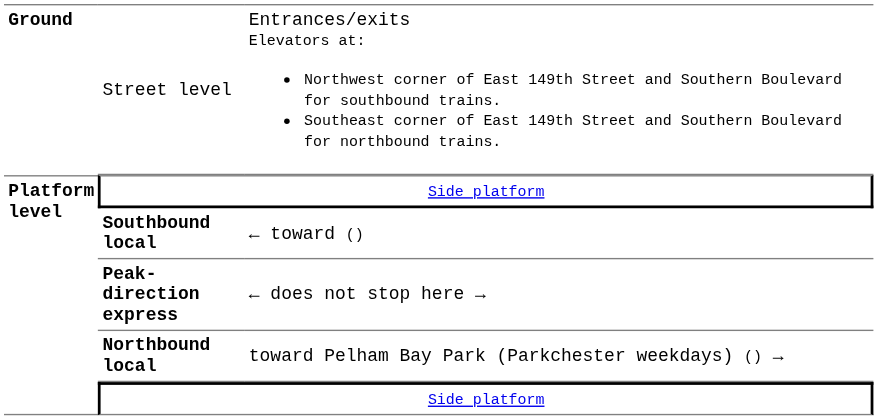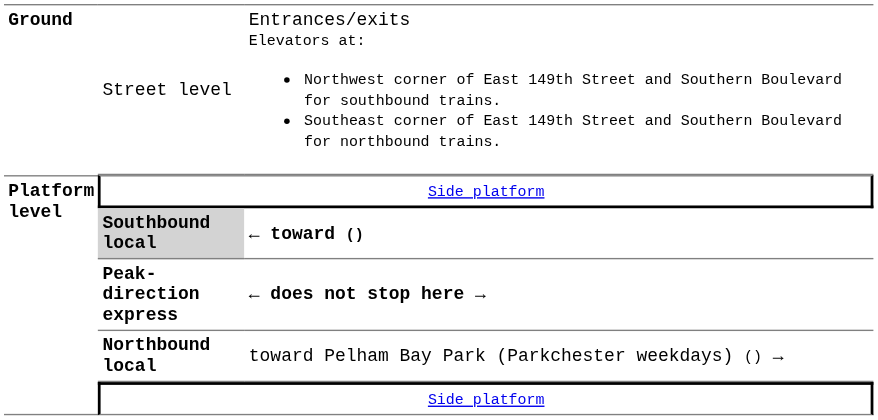(156, 233) no background -> (156, 233) lightgrey background
(306, 233) normal -> (306, 233) bold
(367, 294) normal -> (367, 294) bold
